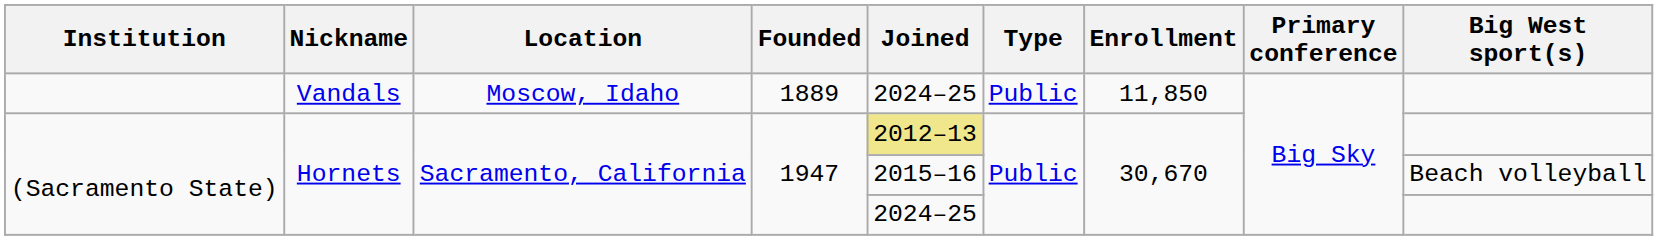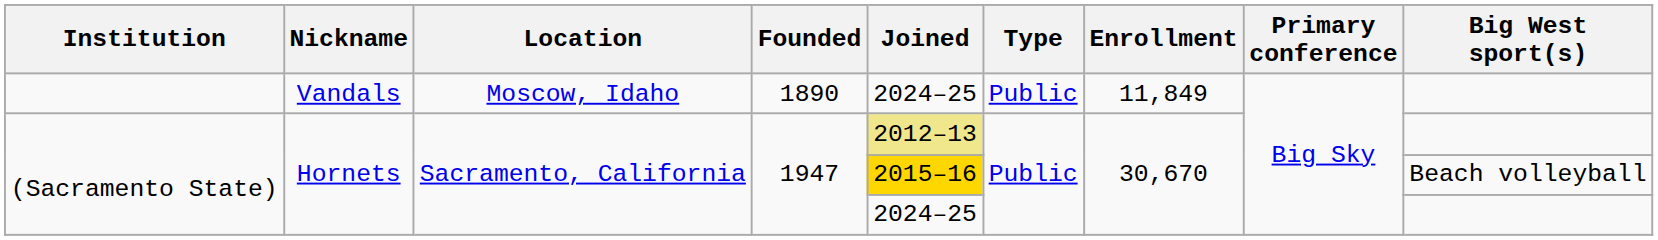(810, 94) 1889 -> (810, 94) 1890
(1163, 94) 11,850 -> (1163, 94) 11,849
(925, 174) no background -> (925, 174) gold background
